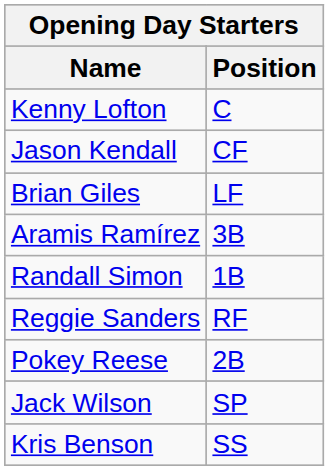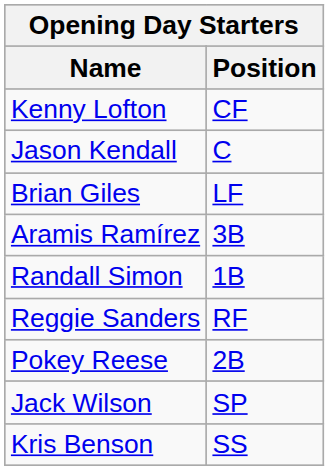(222, 109) C -> (230, 109) CF
(230, 151) CF -> (222, 151) C
